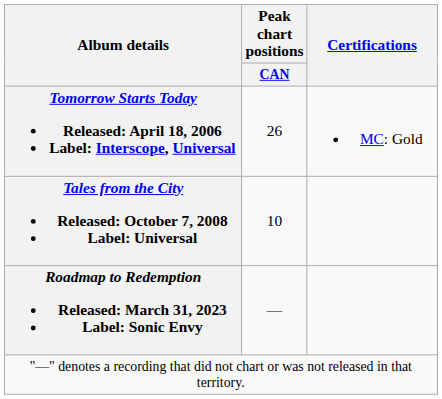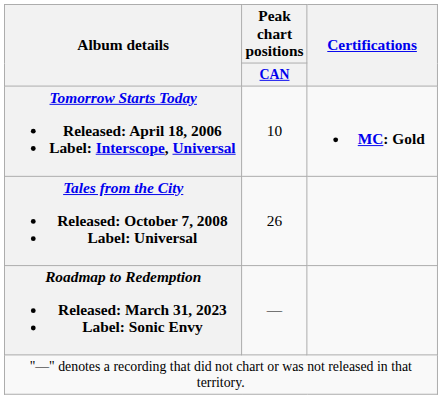(275, 131) 26 -> (275, 131) 10
(372, 140) normal -> (372, 140) bold
(275, 220) 10 -> (275, 220) 26
